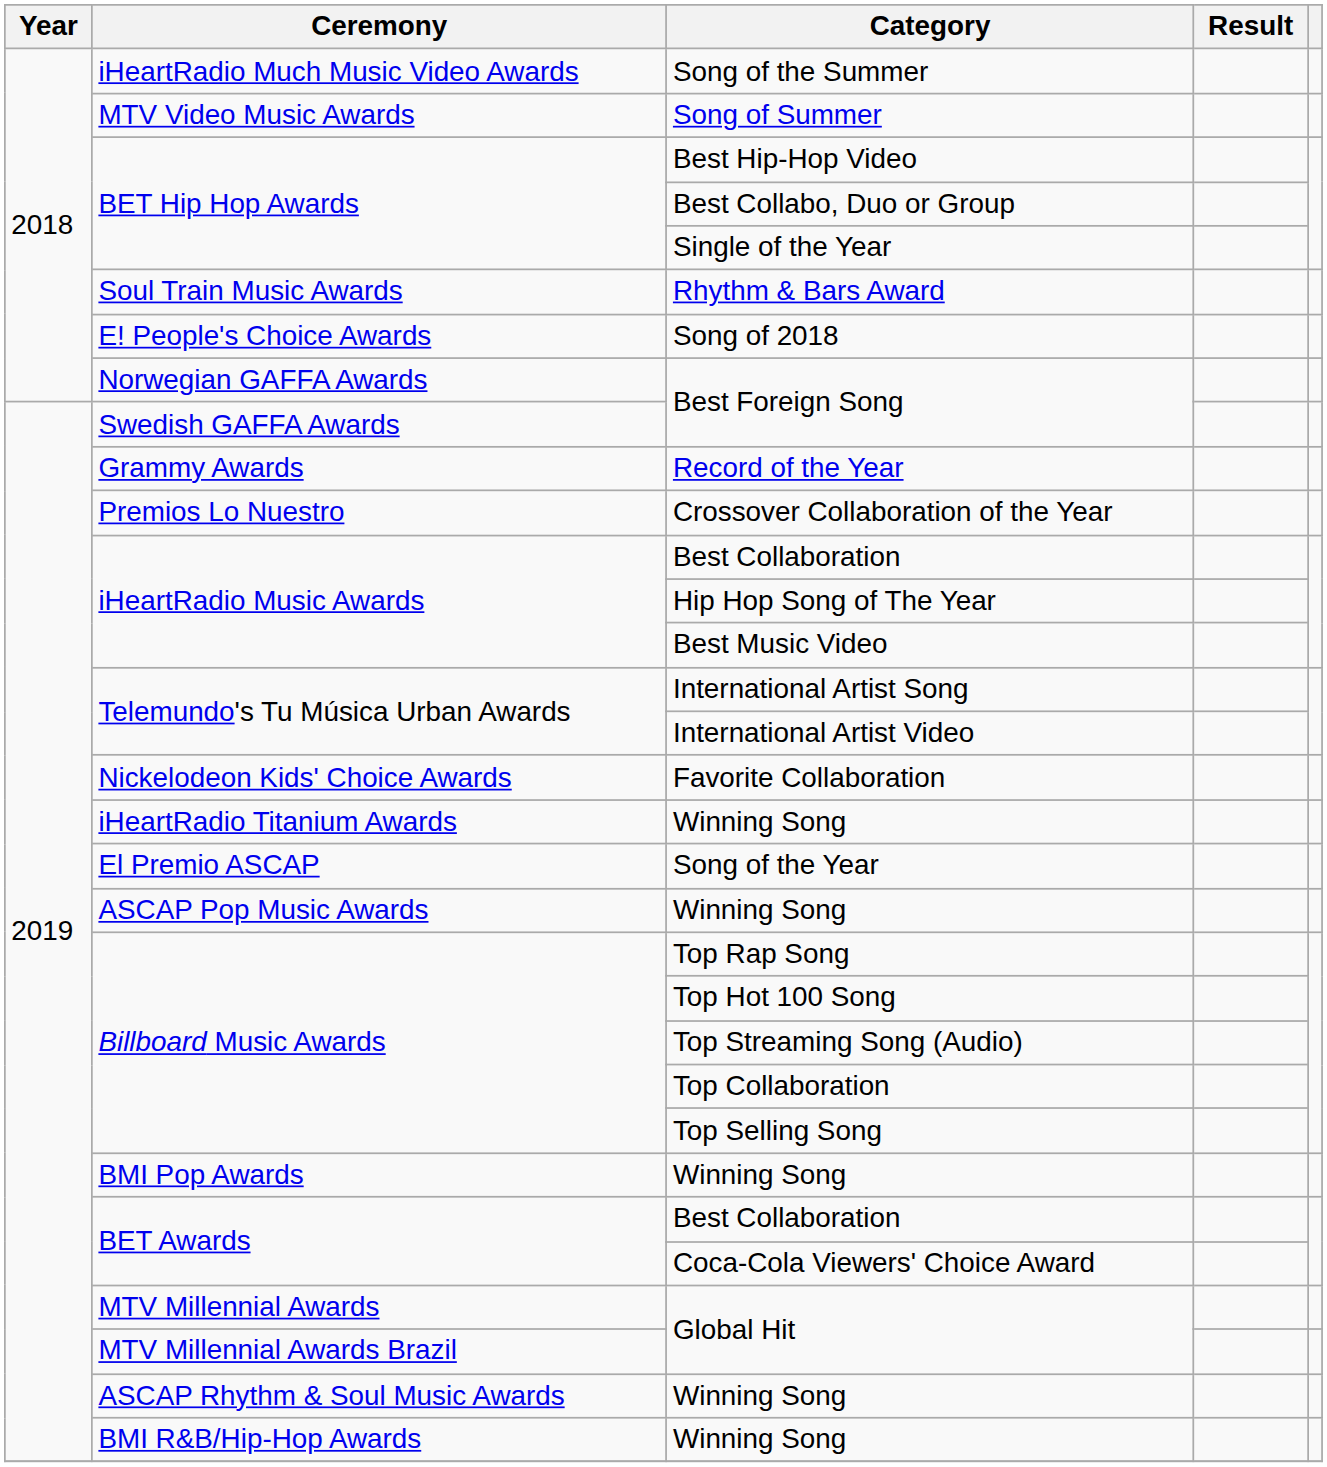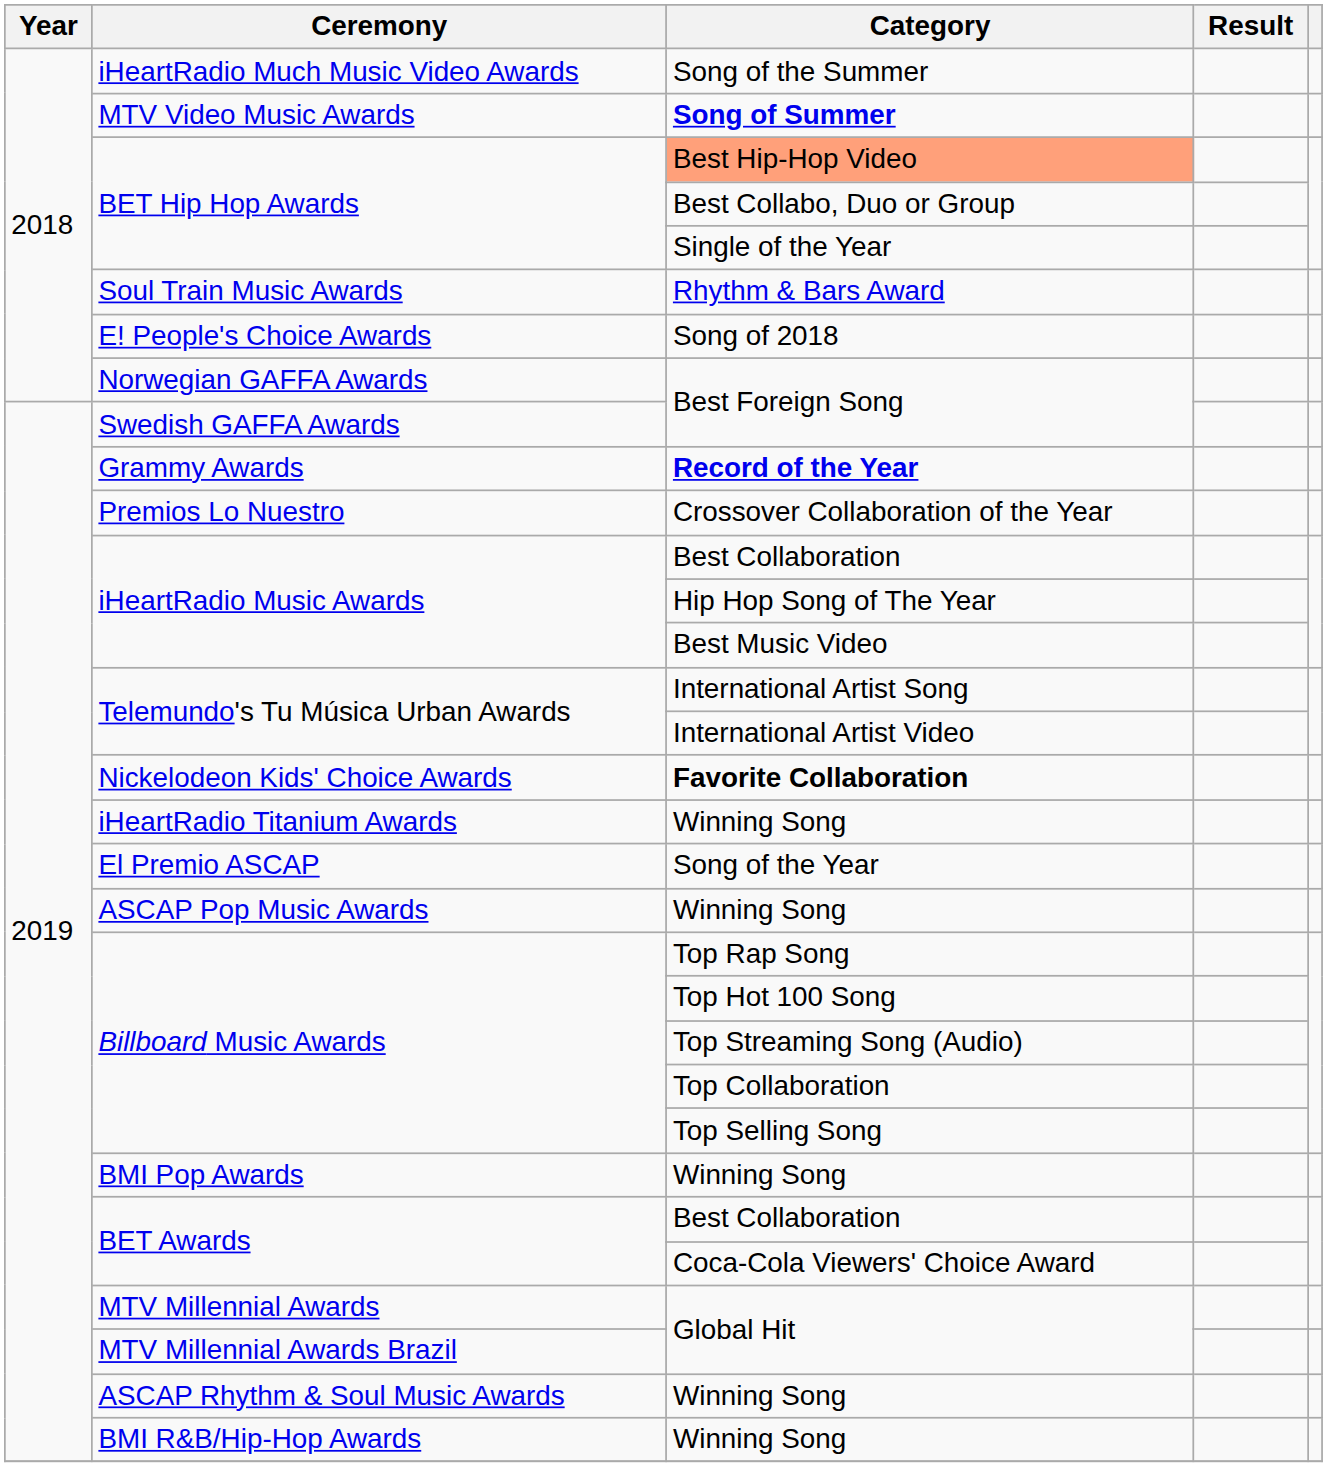(777, 114) normal -> (784, 114) bold
(795, 159) no background -> (795, 159) lightsalmon background
(788, 468) normal -> (796, 468) bold
(809, 777) normal -> (821, 777) bold
